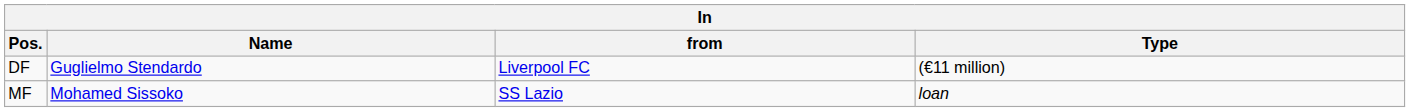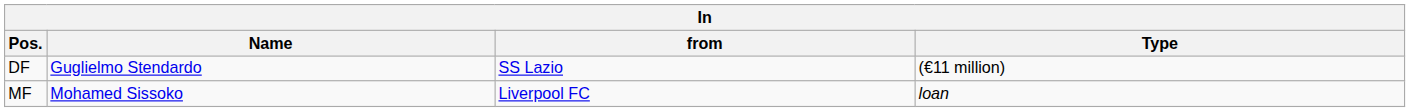(544, 69) Liverpool FC -> (531, 69) SS Lazio
(531, 94) SS Lazio -> (544, 94) Liverpool FC
